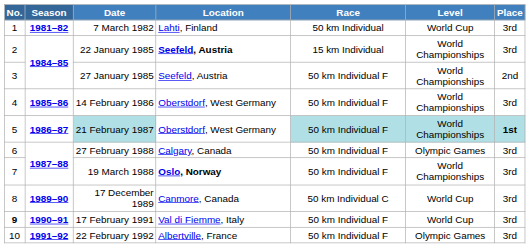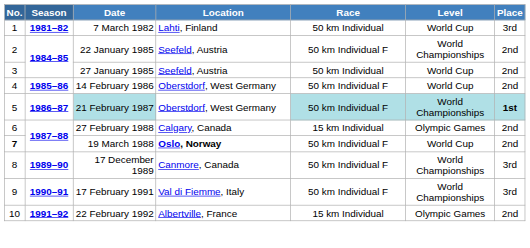(195, 49) bold -> (193, 49) normal
(348, 49) 15 km Individual -> (348, 49) 50 km Individual F
(510, 49) 3rd -> (510, 49) 2nd
(348, 76) 50 km Individual F -> (348, 70) 50 km Individual
(450, 76) World Championships -> (450, 70) World Cup
(450, 103) World Championships -> (450, 86) World Cup
(510, 103) 3rd -> (510, 86) 2nd
(348, 150) 50 km Individual F -> (348, 128) 15 km Individual
(510, 150) 3rd -> (510, 128) 2nd
(15, 172) normal -> (15, 144) bold
(450, 172) World Championships -> (450, 144) World Cup
(510, 172) 3rd -> (510, 144) 2nd
(348, 198) 50 km Individual C -> (348, 165) 50 km Individual F
(450, 198) World Cup -> (450, 165) World Championships
(15, 219) bold -> (15, 192) normal
(450, 219) World Cup -> (450, 192) World Championships
(348, 235) 50 km Individual F -> (348, 213) 15 km Individual
(510, 235) 3rd -> (510, 213) 2nd
